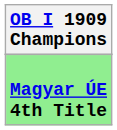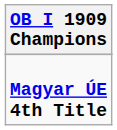(59, 100) lightgreen background -> (59, 100) no background
